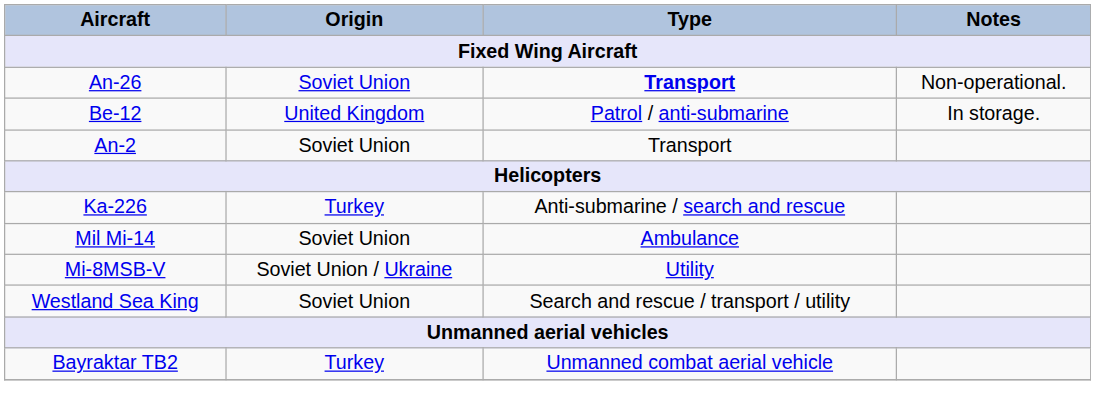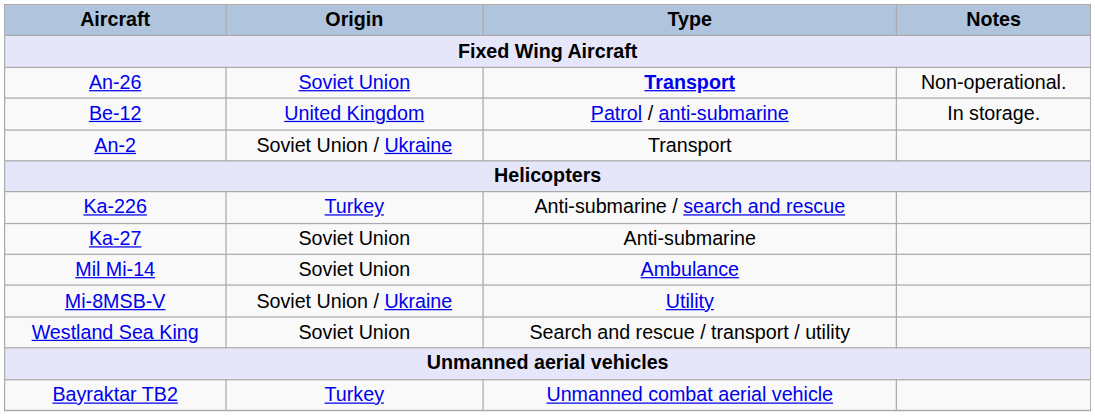(354, 144) Soviet Union -> (354, 144) Soviet Union / Ukraine
+ row: (115, 238)
